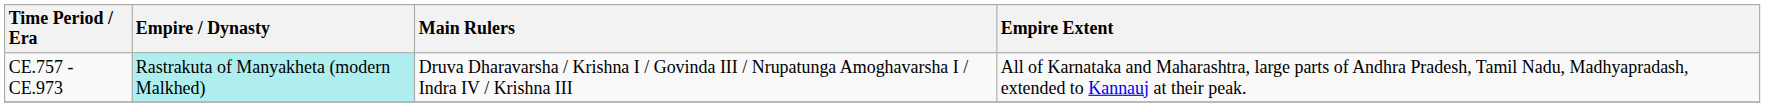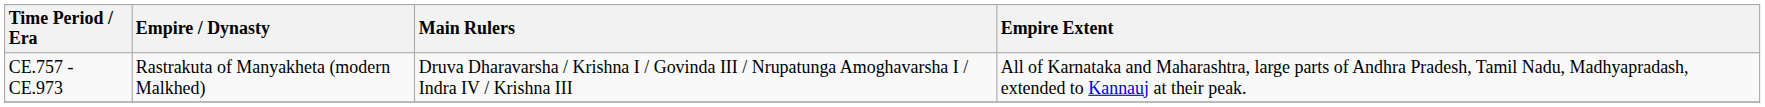(263, 77) paleturquoise background -> (263, 77) no background
